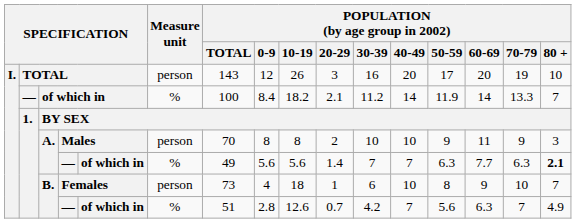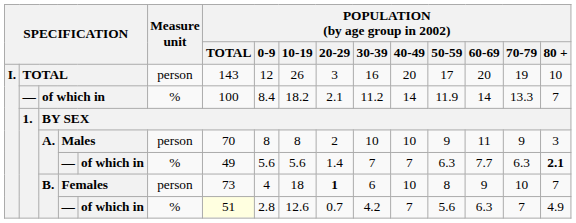(335, 184) normal -> (335, 184) bold
(229, 206) no background -> (229, 206) lightyellow background
